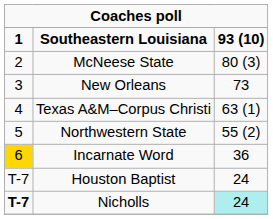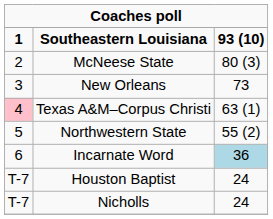(18, 109) no background -> (18, 109) pink background
(18, 156) gold background -> (18, 156) no background
(241, 156) no background -> (241, 156) lightblue background
(18, 202) bold -> (18, 202) normal
(241, 202) paleturquoise background -> (241, 202) no background
